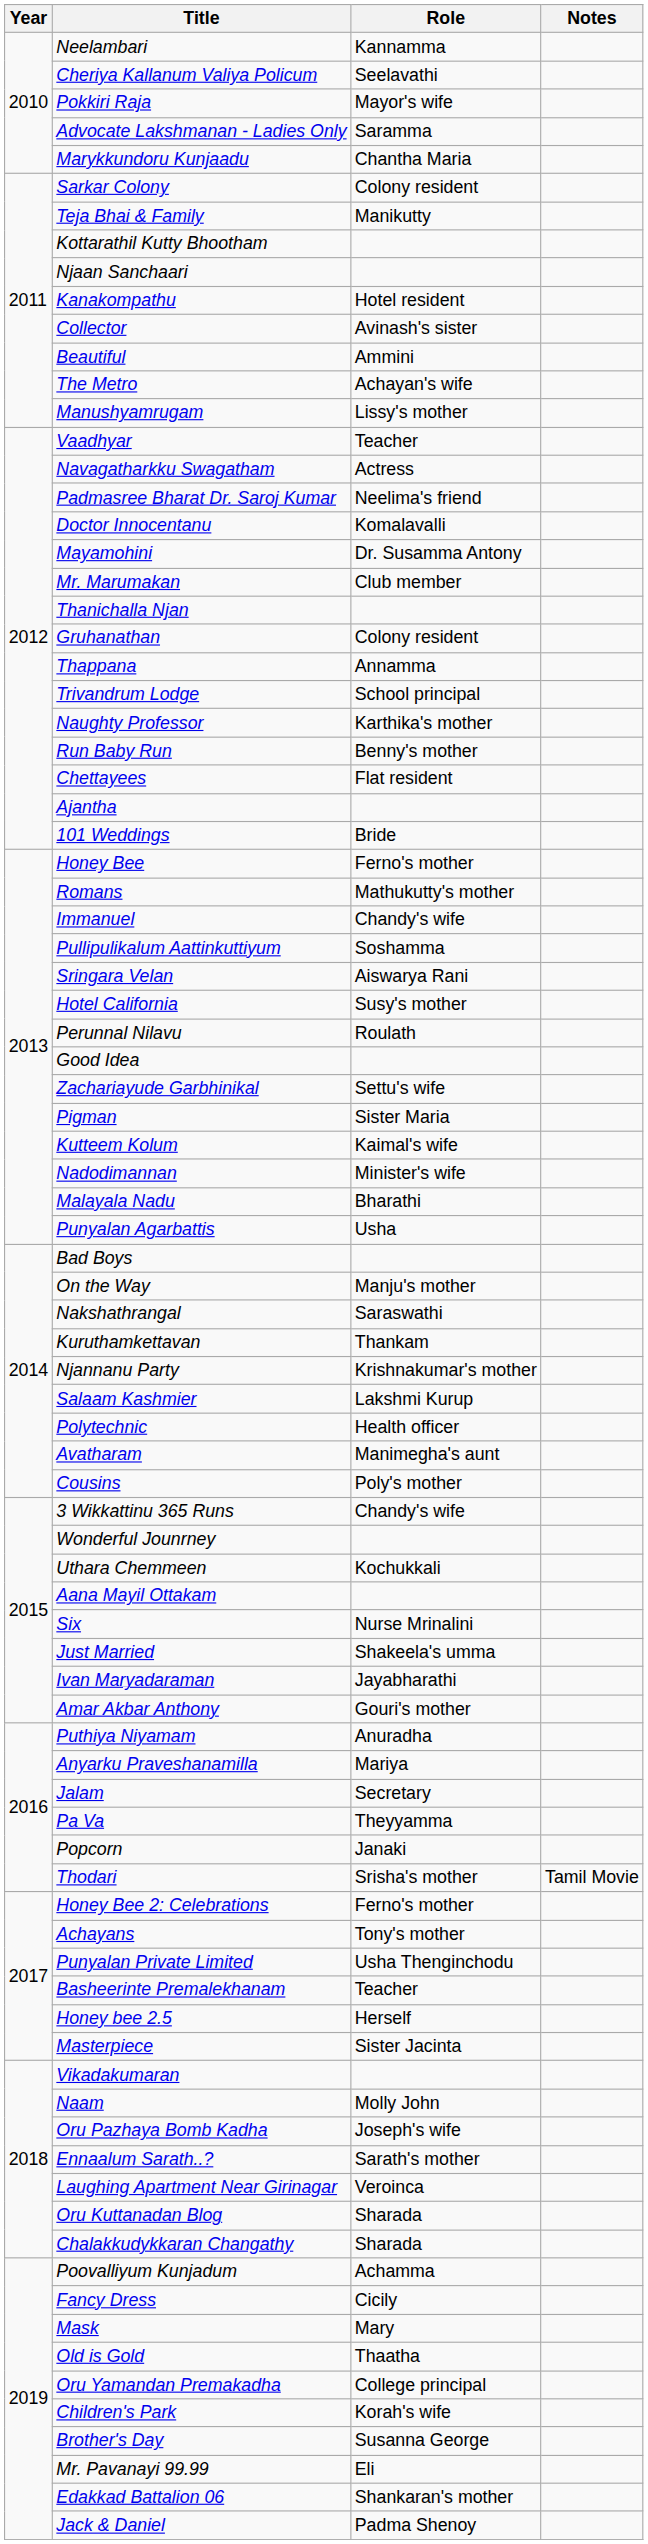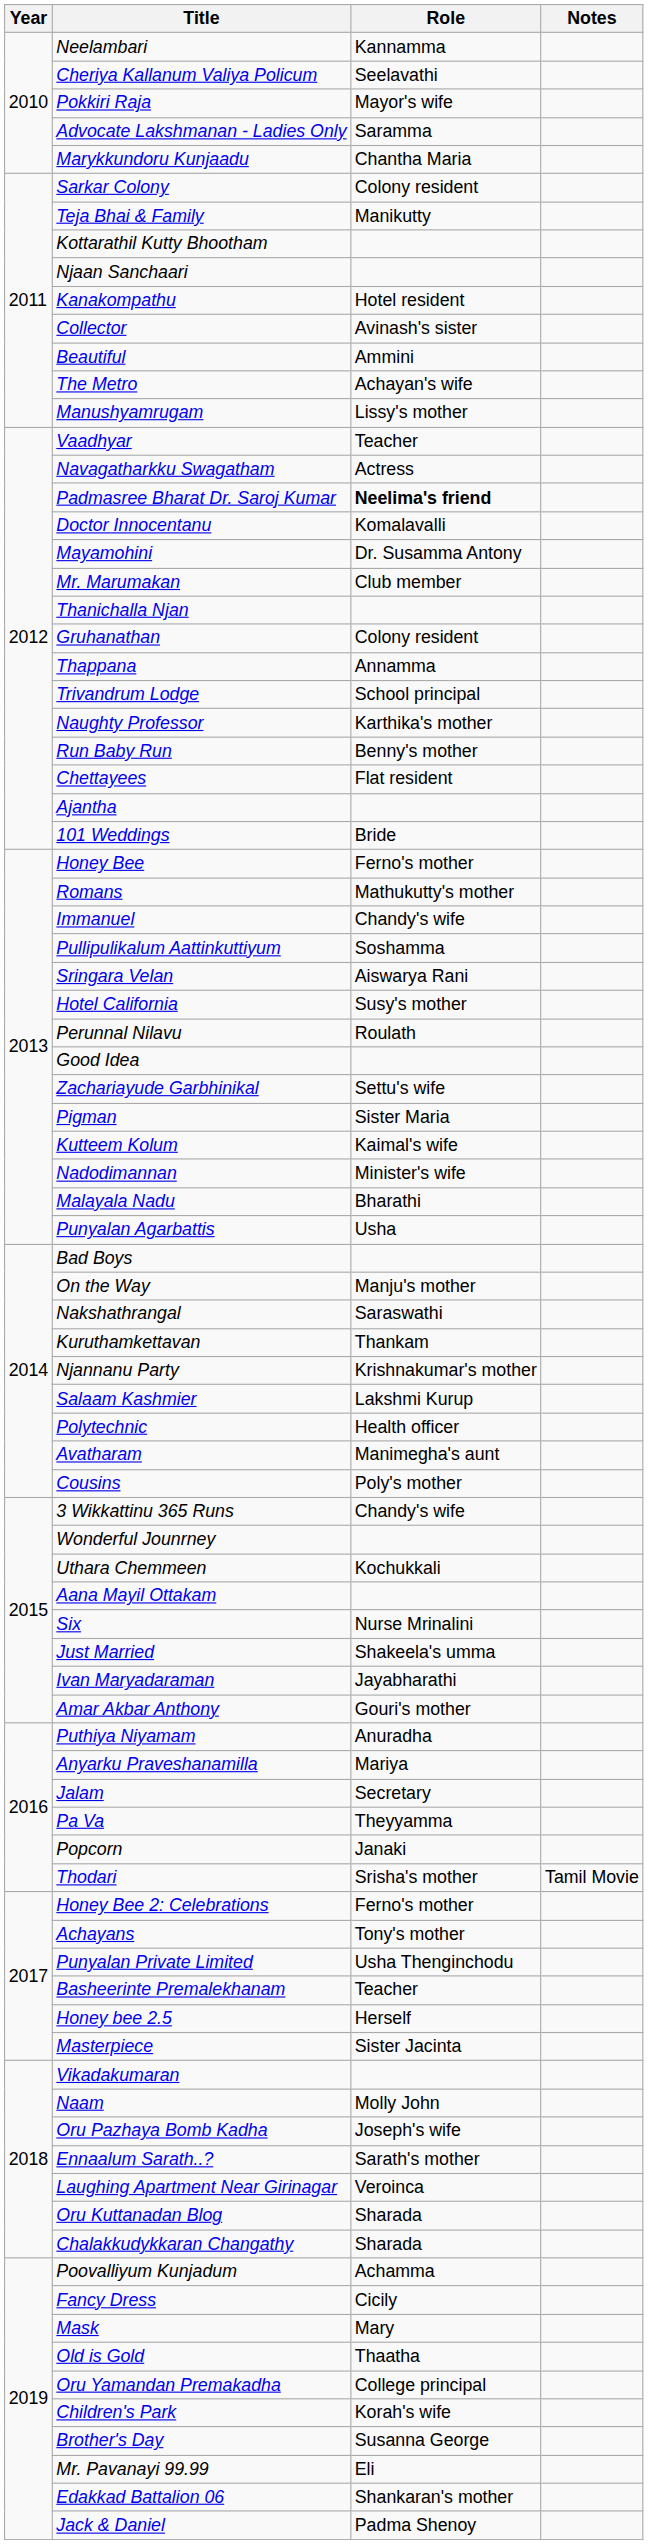(418, 497) normal -> (423, 497) bold
